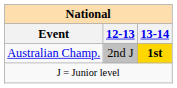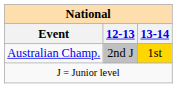(155, 53) bold -> (155, 53) normal
